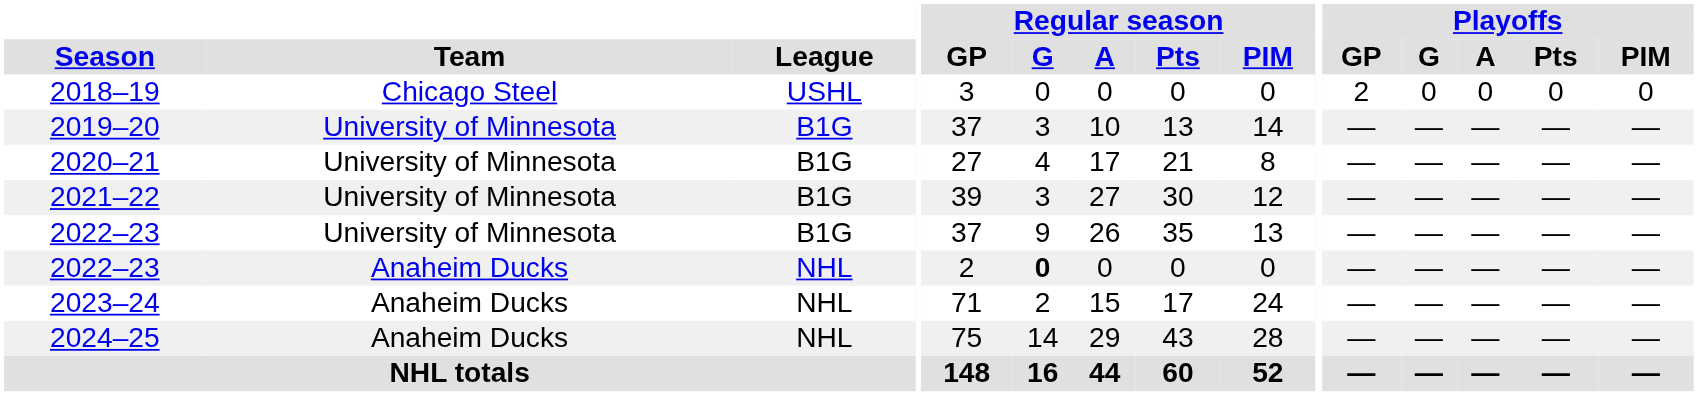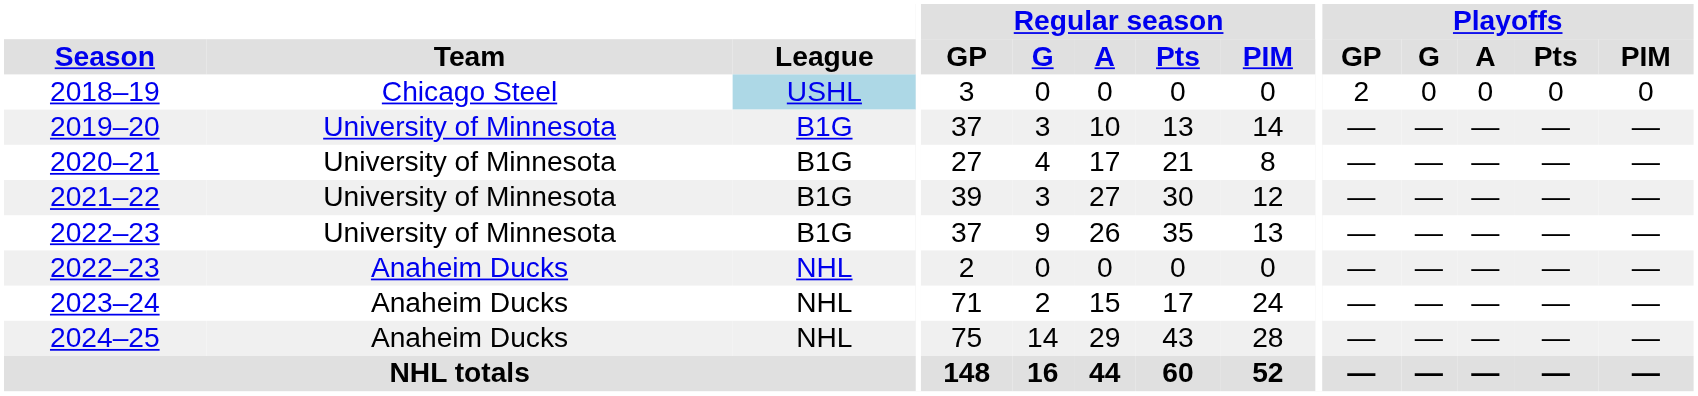(824, 91) no background -> (824, 91) lightblue background
(1043, 267) bold -> (1043, 267) normal
